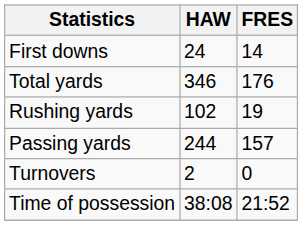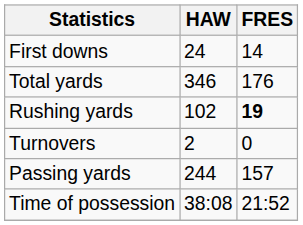(252, 112) normal -> (252, 112) bold
rows swapped: (70, 143) <-> (52, 173)
